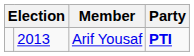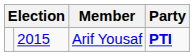(34, 39) 2013 -> (34, 39) 2015
